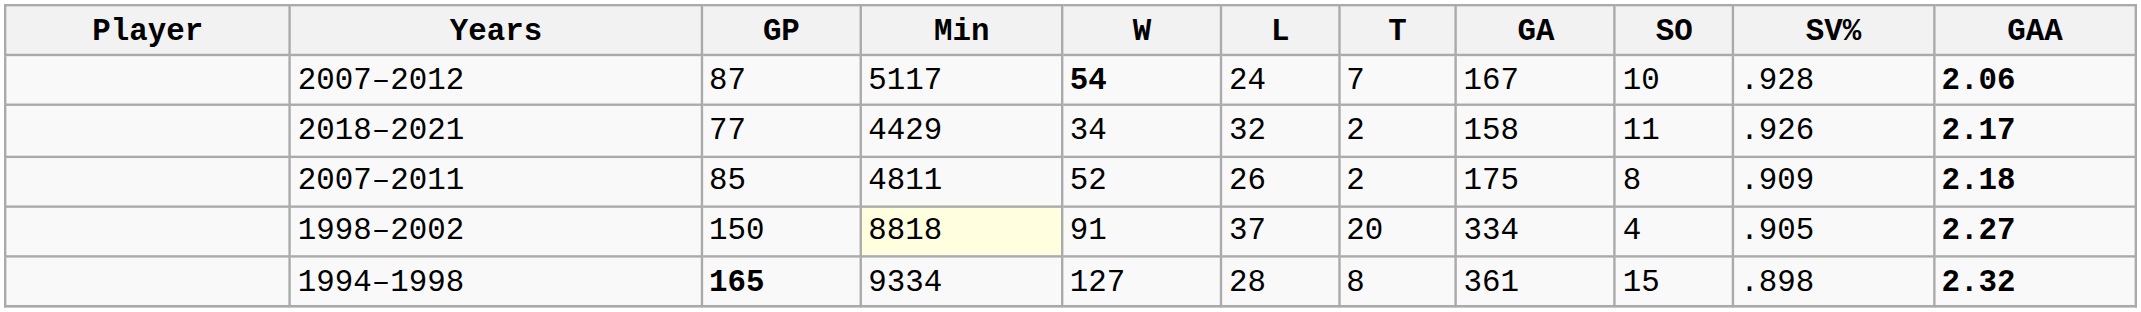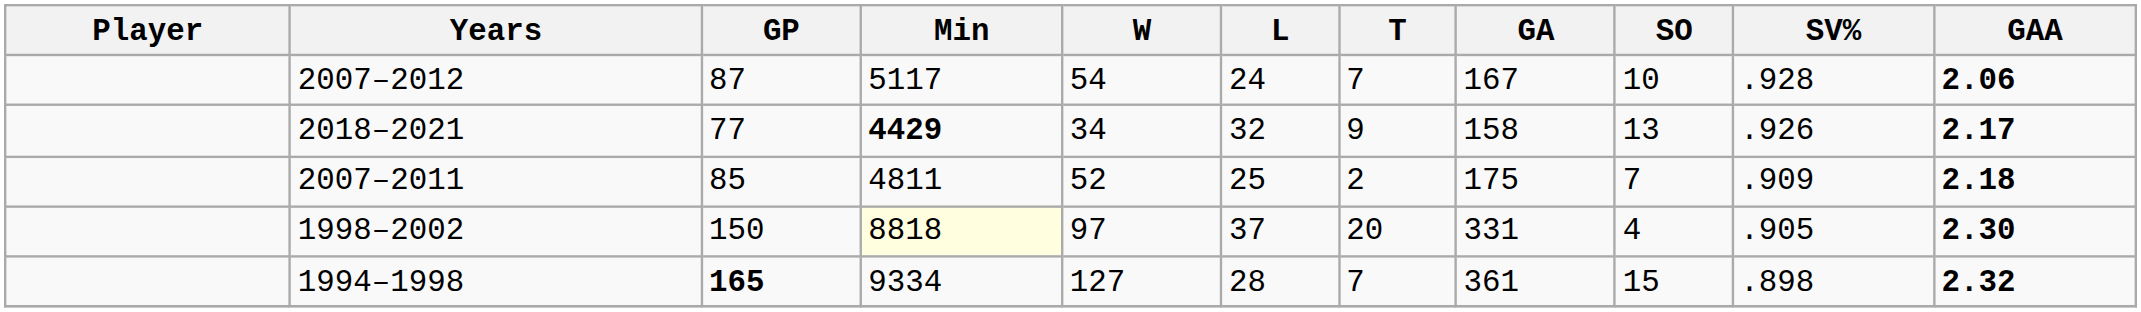(1088, 81) bold -> (1088, 81) normal
(905, 131) normal -> (905, 131) bold
(1356, 131) 2 -> (1356, 131) 9
(1641, 131) 11 -> (1641, 131) 13
(1247, 181) 26 -> (1247, 181) 25
(1632, 181) 8 -> (1632, 181) 7
(1088, 231) 91 -> (1088, 231) 97
(1491, 231) 334 -> (1491, 231) 331
(1979, 231) 2.27 -> (1979, 231) 2.30
(1356, 281) 8 -> (1356, 281) 7
